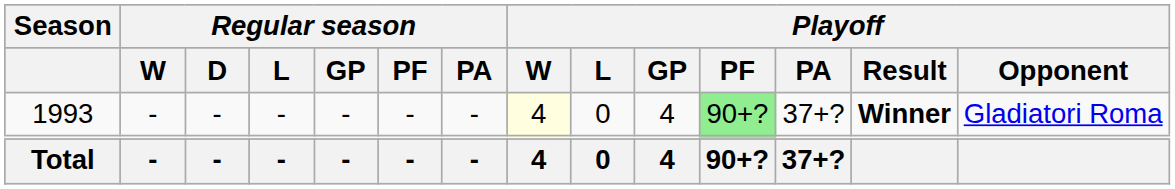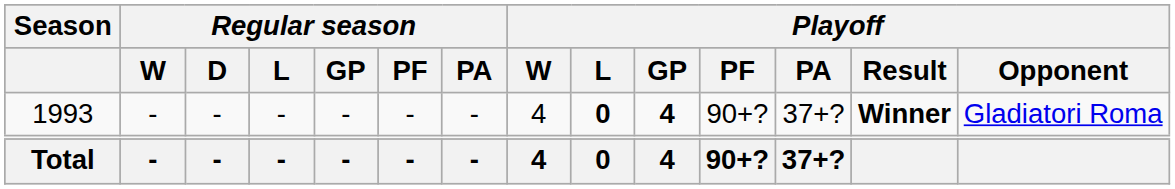(539, 113) lightyellow background -> (539, 113) no background
(603, 113) normal -> (603, 113) bold
(667, 113) normal -> (667, 113) bold
(737, 113) lightgreen background -> (737, 113) no background
